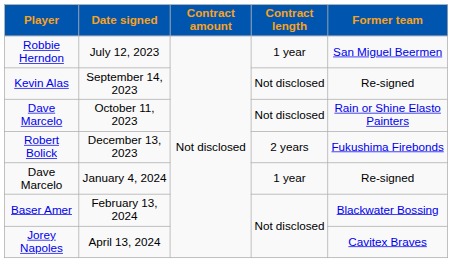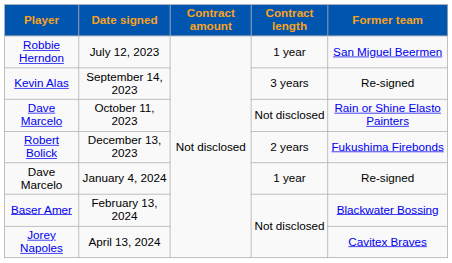(290, 83) Not disclosed -> (289, 83) 3 years
